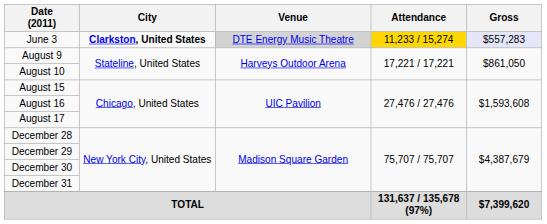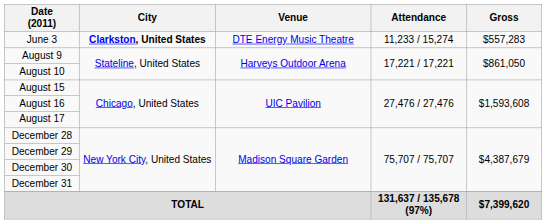(293, 39) lightgrey background -> (293, 39) no background
(419, 39) gold background -> (419, 39) no background
(504, 39) lavender background -> (504, 39) no background
